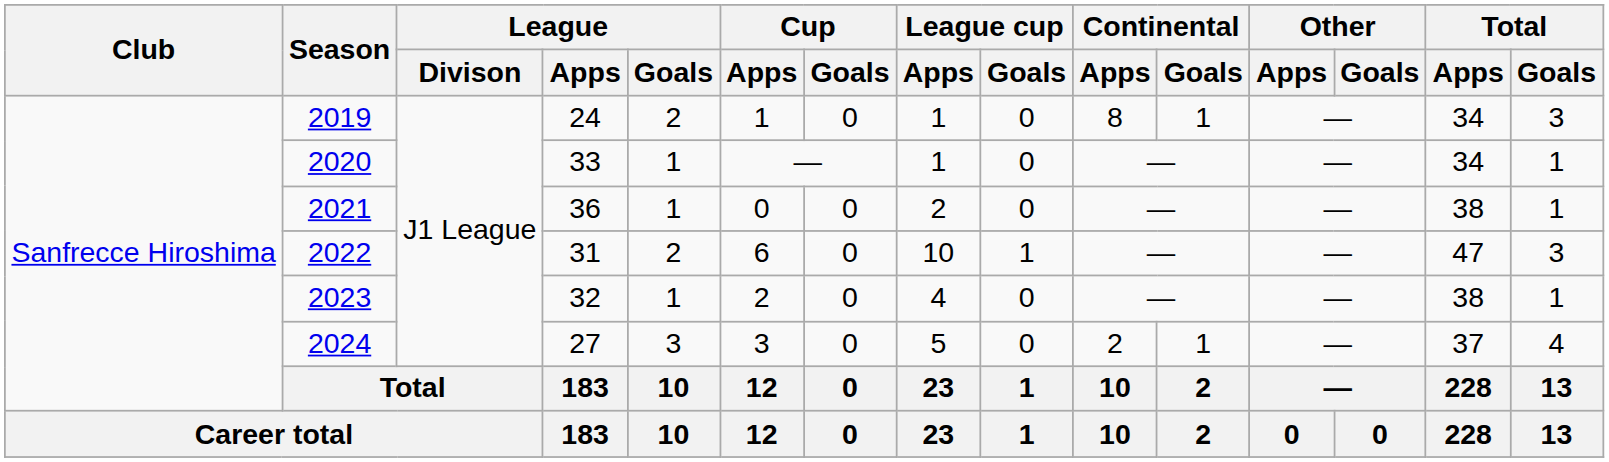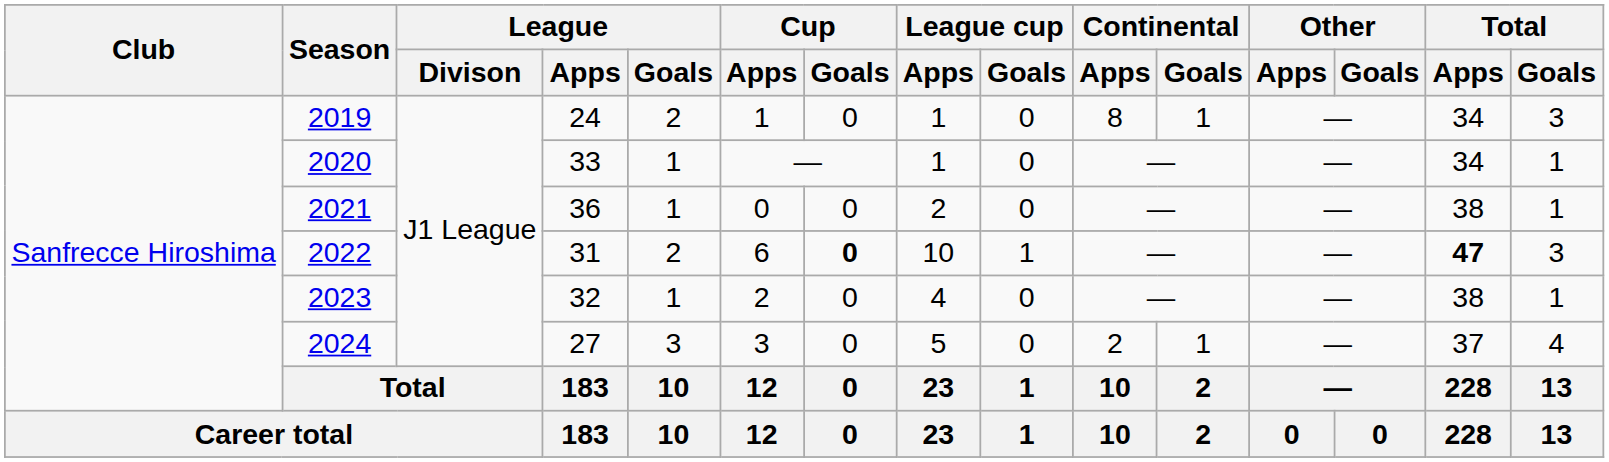(850, 252) normal -> (850, 252) bold
(1468, 252) normal -> (1468, 252) bold
